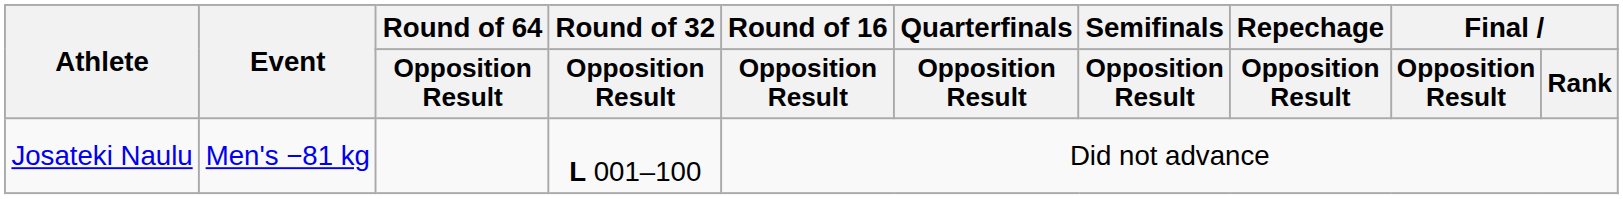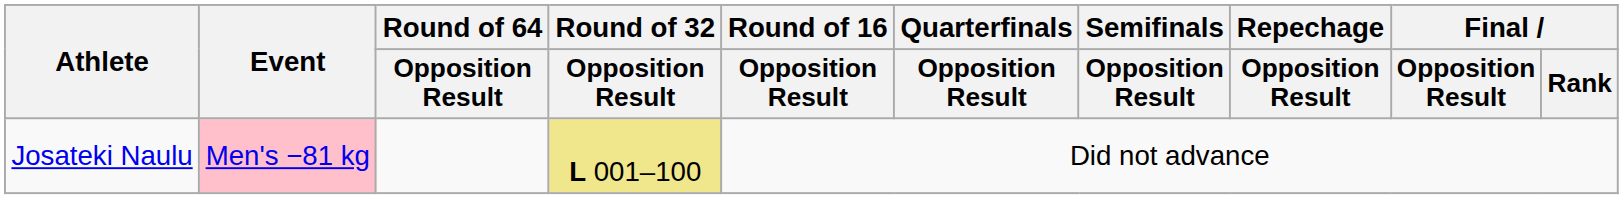(288, 156) no background -> (288, 156) pink background
(635, 172) no background -> (635, 172) khaki background
